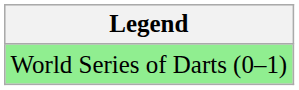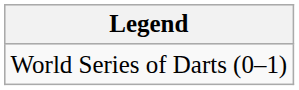(149, 63) lightgreen background -> (149, 63) no background
